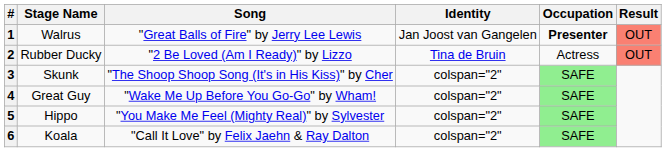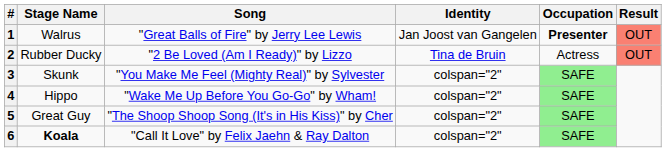(250, 75) "The Shoop Shoop Song (It's in His Kiss)" by Cher -> (250, 75) "You Make Me Feel (Mighty Real)" by Sylvester
(61, 95) Great Guy -> (61, 95) Hippo
(61, 116) Hippo -> (61, 116) Great Guy
(250, 116) "You Make Me Feel (Mighty Real)" by Sylvester -> (250, 116) "The Shoop Shoop Song (It's in His Kiss)" by Cher
(61, 136) normal -> (61, 136) bold
